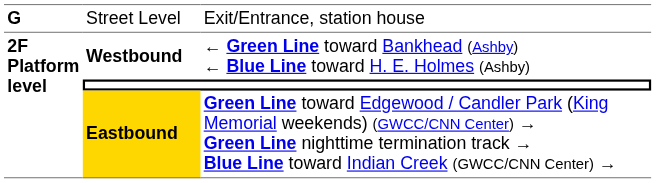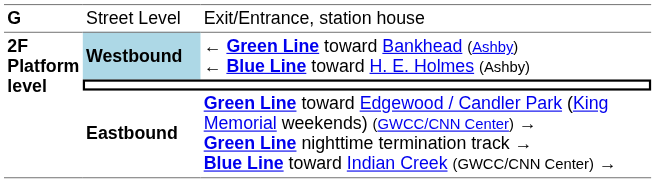(134, 56) no background -> (134, 56) lightblue background
(132, 133) gold background -> (132, 133) no background
